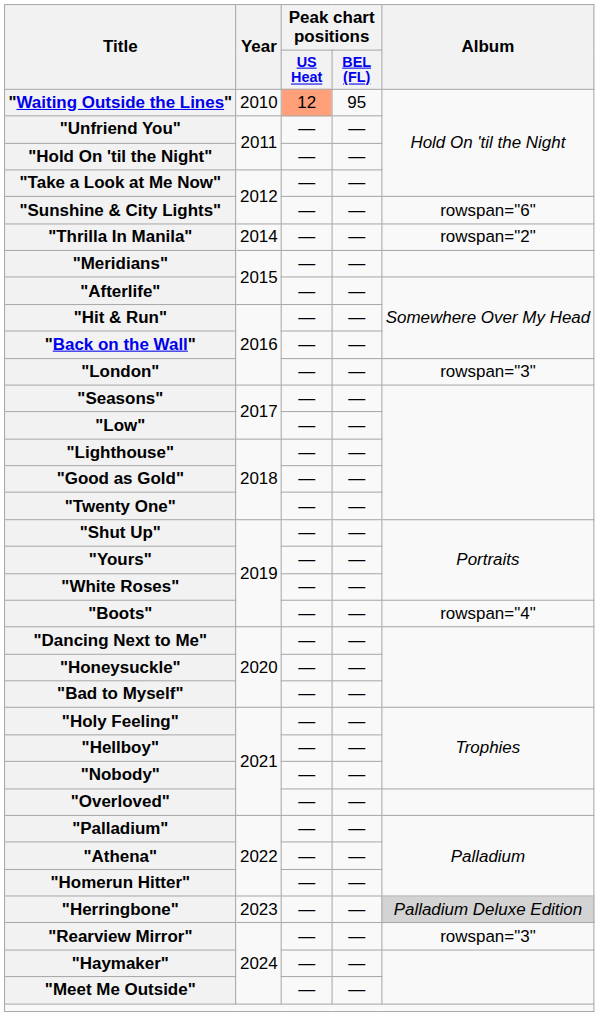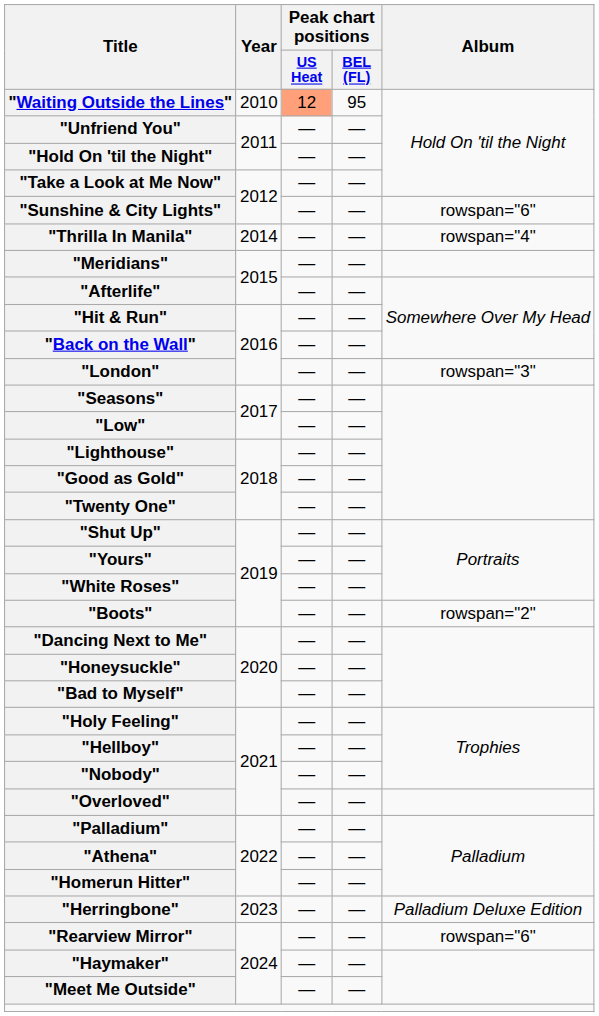(488, 237) rowspan="2" -> (488, 237) rowspan="4"
(488, 613) rowspan="4" -> (488, 613) rowspan="2"
(488, 909) lightgrey background -> (488, 909) no background
(488, 936) rowspan="3" -> (488, 936) rowspan="6"
